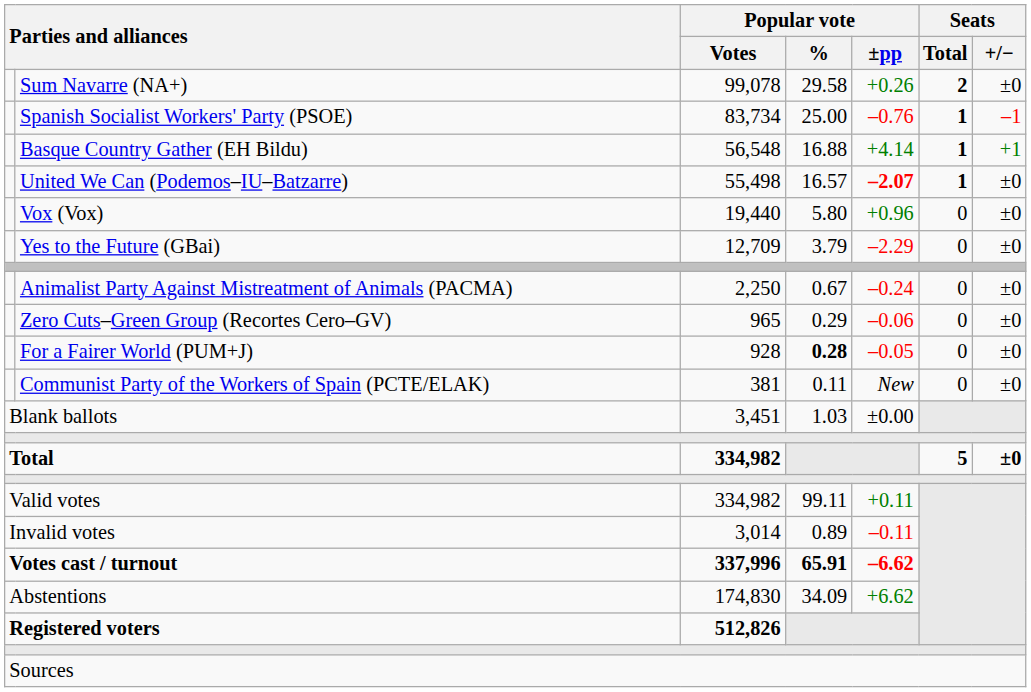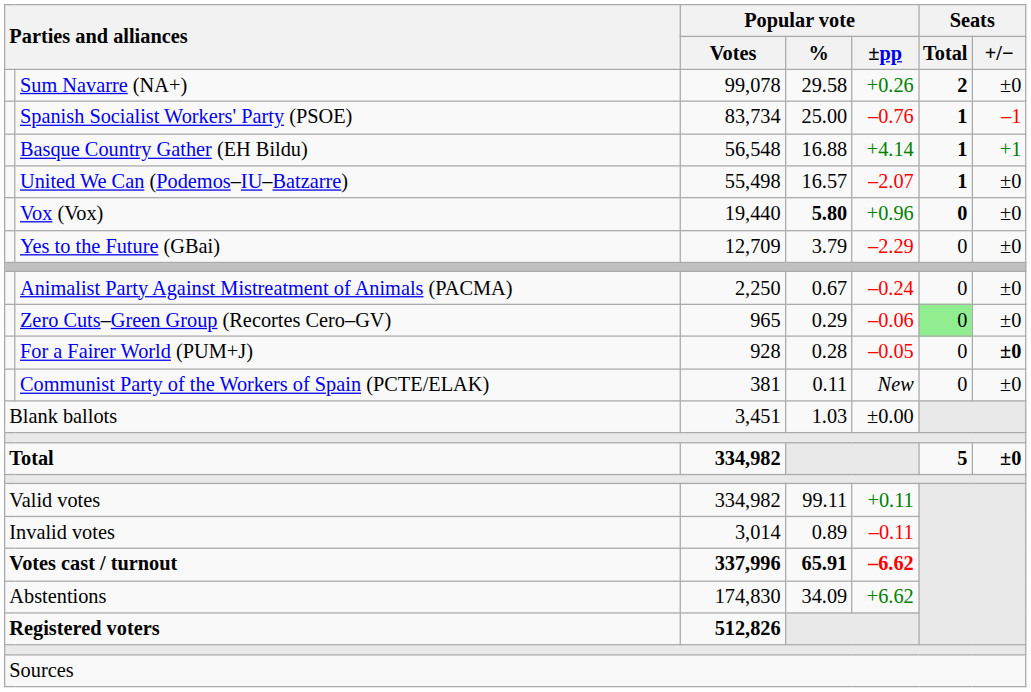(891, 181) bold -> (891, 181) normal
(829, 213) normal -> (829, 213) bold
(962, 213) normal -> (962, 213) bold
(962, 320) no background -> (962, 320) lightgreen background
(829, 352) bold -> (829, 352) normal
(1011, 352) normal -> (1011, 352) bold
